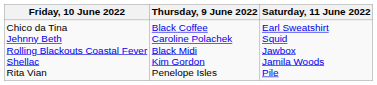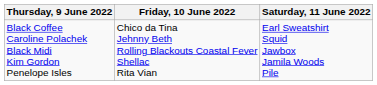columns swapped: (205, 12) <-> (77, 12)
